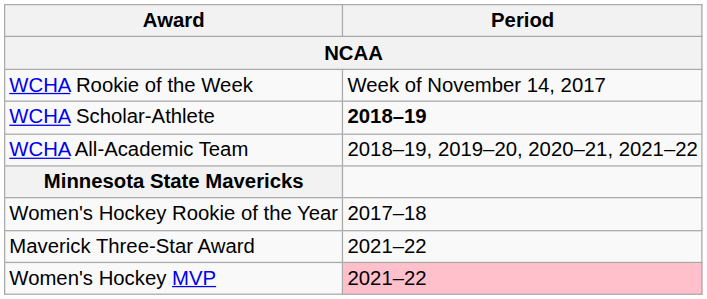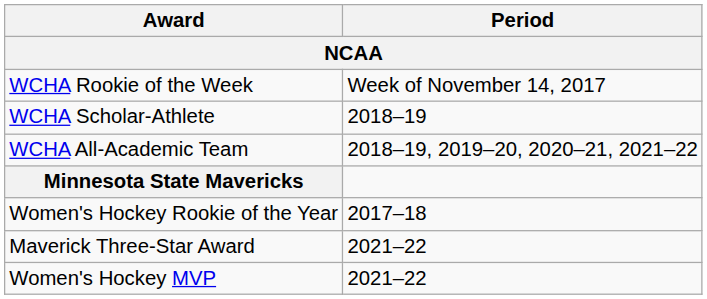(387, 117) bold -> (387, 117) normal
(387, 278) pink background -> (387, 278) no background
